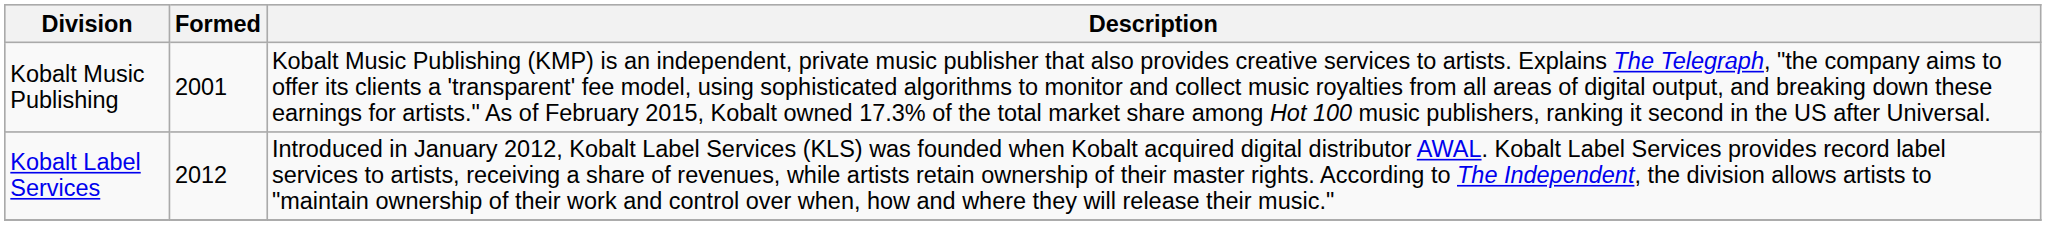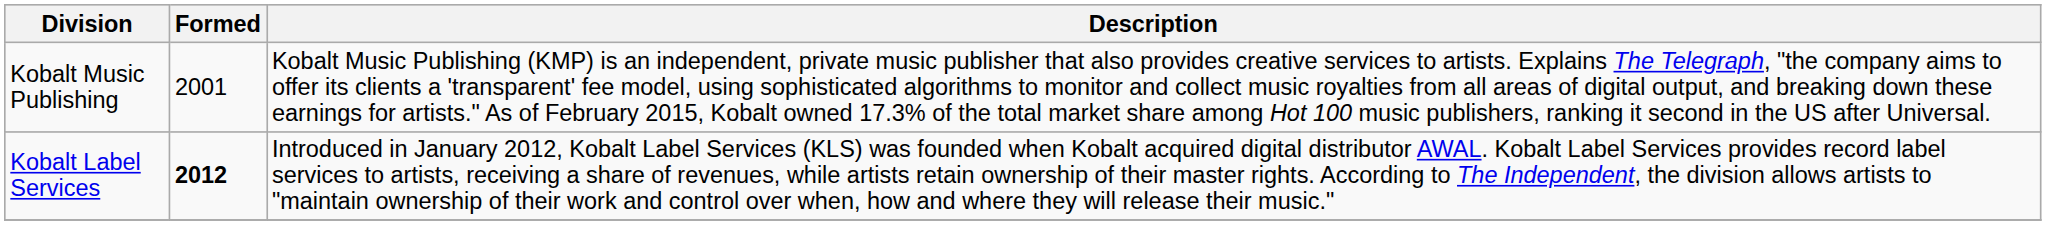(201, 176) normal -> (201, 176) bold
